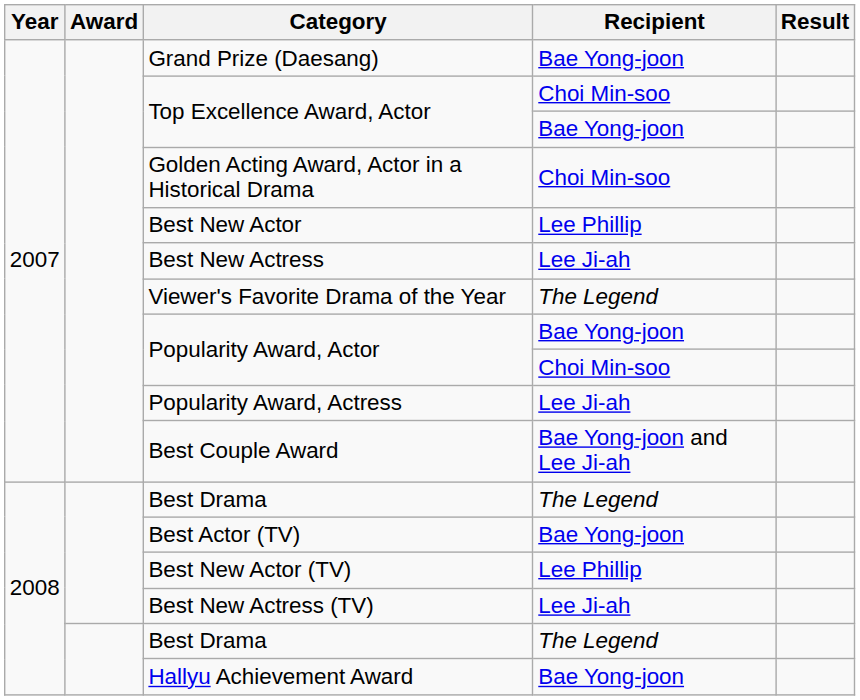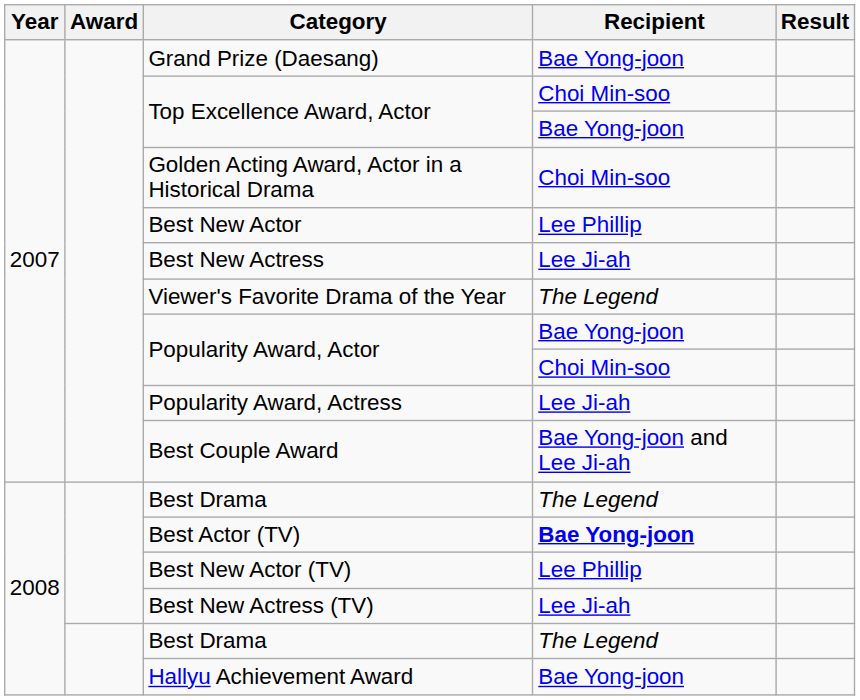(611, 534) normal -> (616, 534) bold
